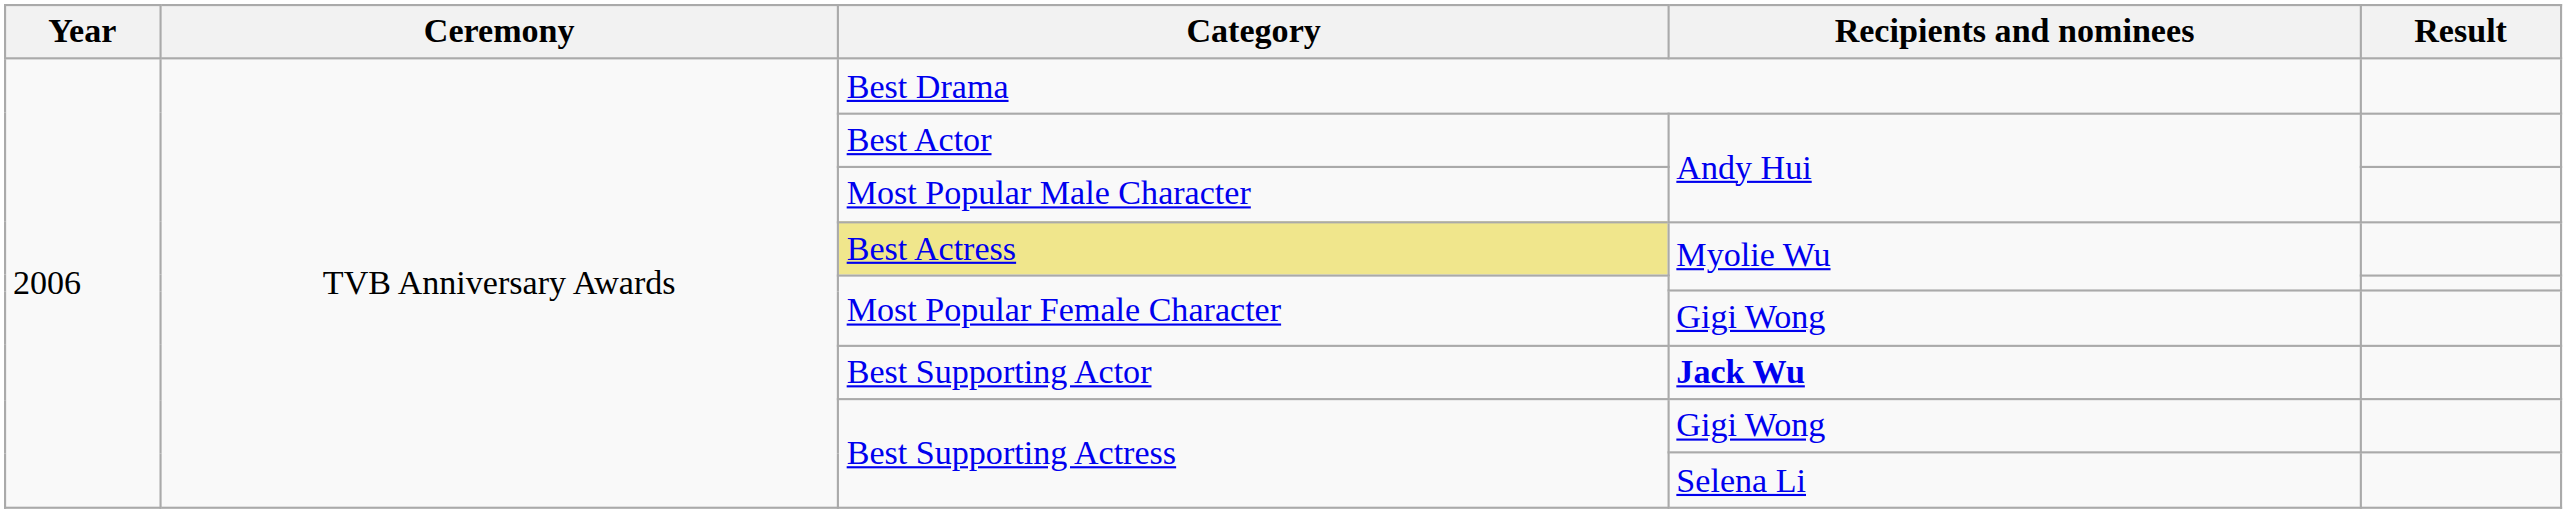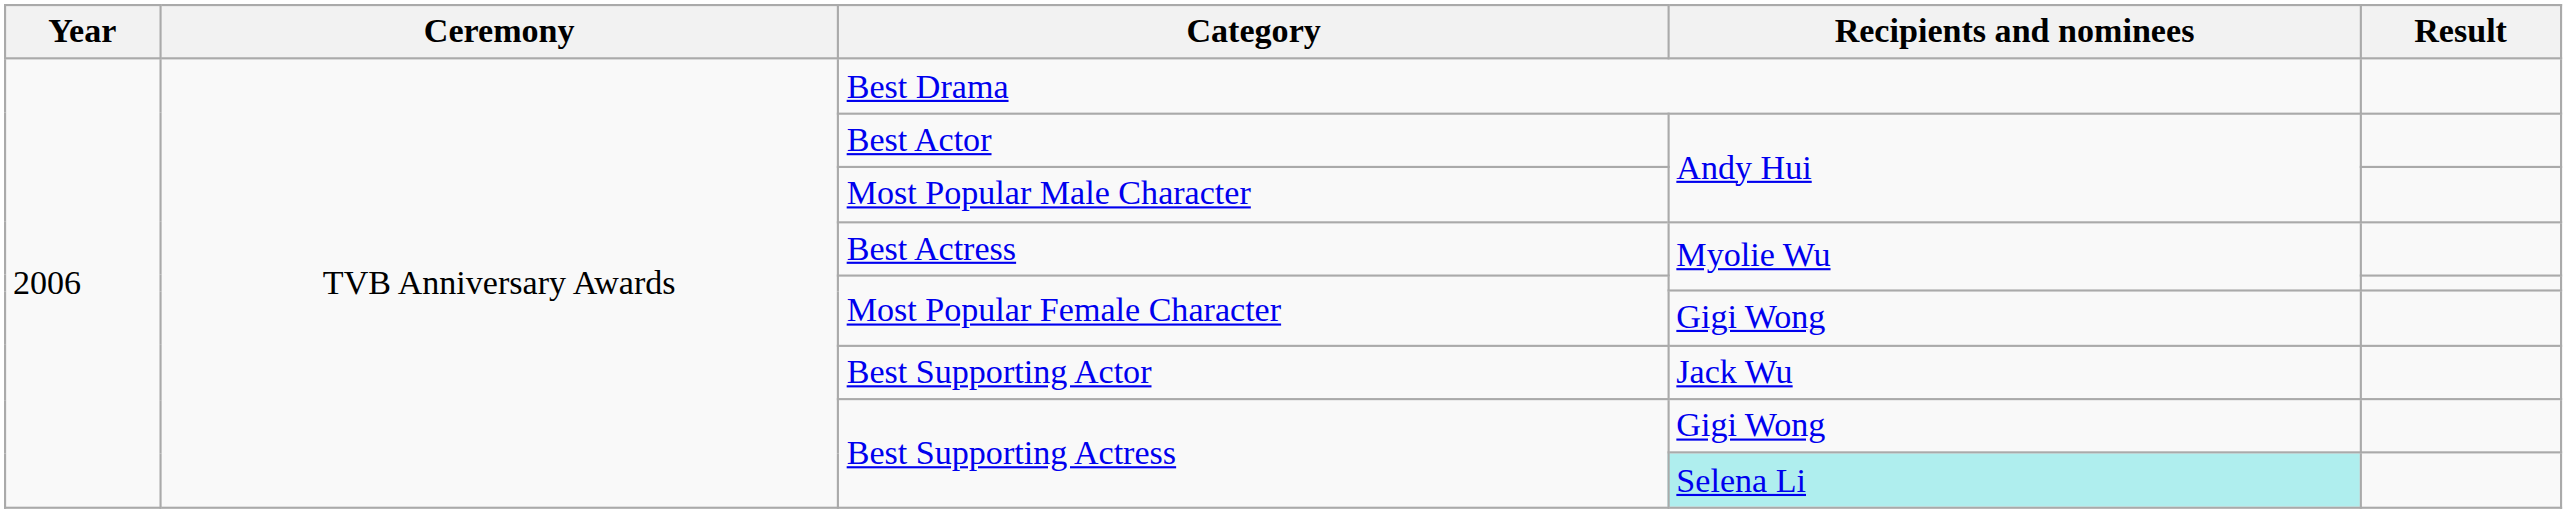(931, 247) khaki background -> (931, 247) no background
(1741, 371) bold -> (1735, 371) normal
(1741, 479) no background -> (1741, 479) paleturquoise background
